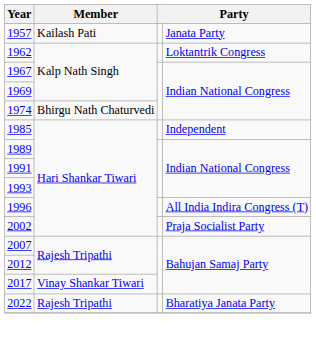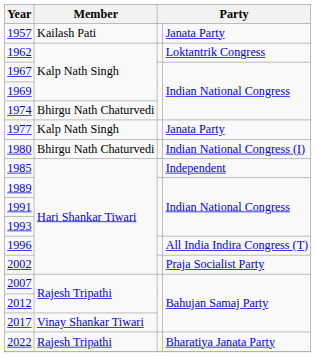+ row: (19, 129)
+ row: (19, 149)
